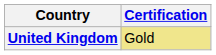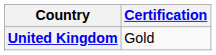(139, 38) khaki background -> (139, 38) no background
